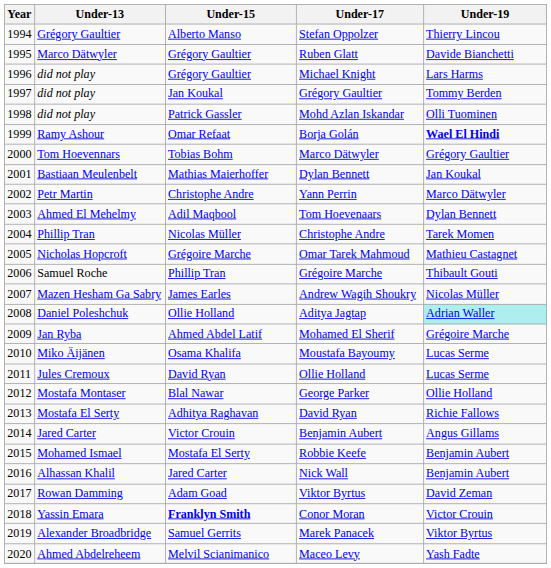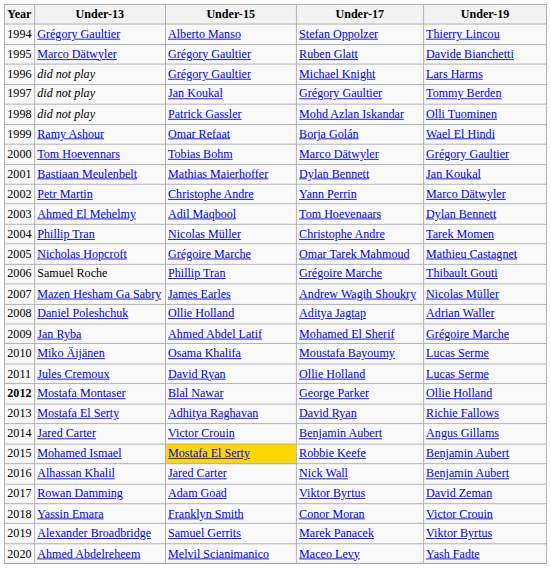(463, 133) bold -> (461, 133) normal
(460, 313) paleturquoise background -> (460, 313) no background
(19, 393) normal -> (19, 393) bold
(209, 453) no background -> (209, 453) gold background
(209, 513) bold -> (206, 513) normal
